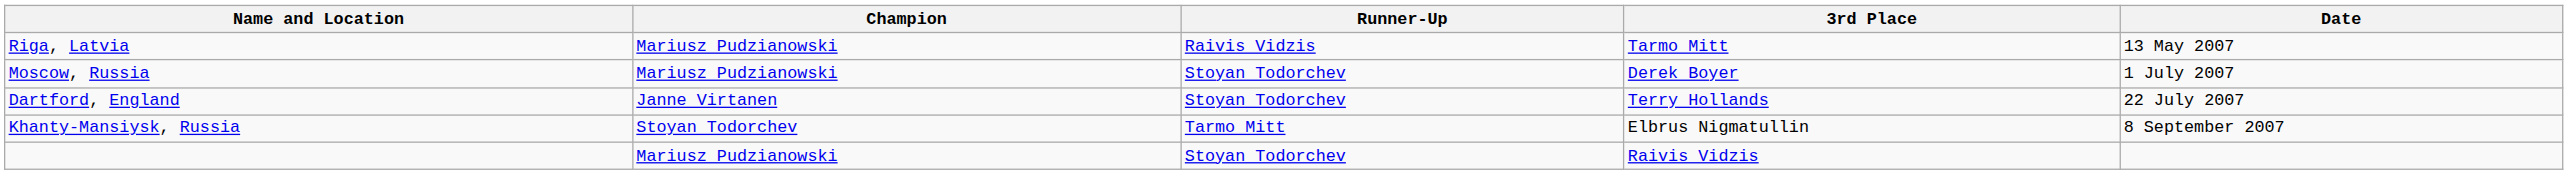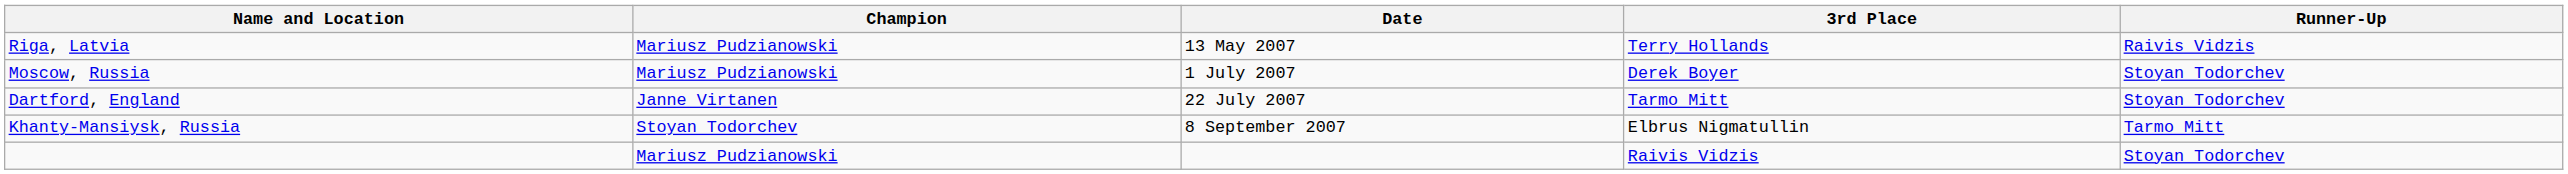columns swapped: (1402, 19) <-> (2341, 19)
(1678, 46) Tarmo Mitt -> (1698, 46) Terry Hollands
(1698, 101) Terry Hollands -> (1678, 101) Tarmo Mitt
